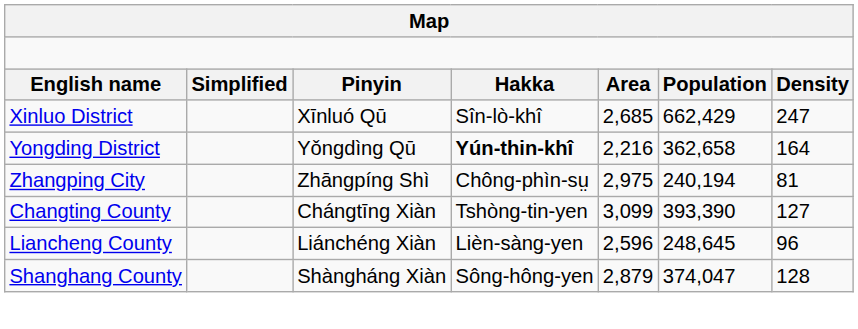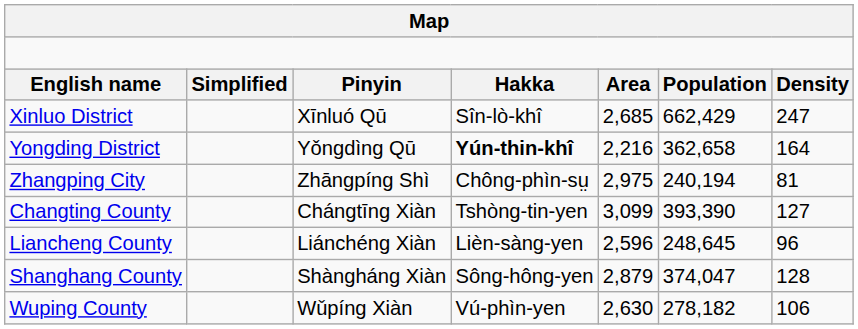+ row: (78, 308)
